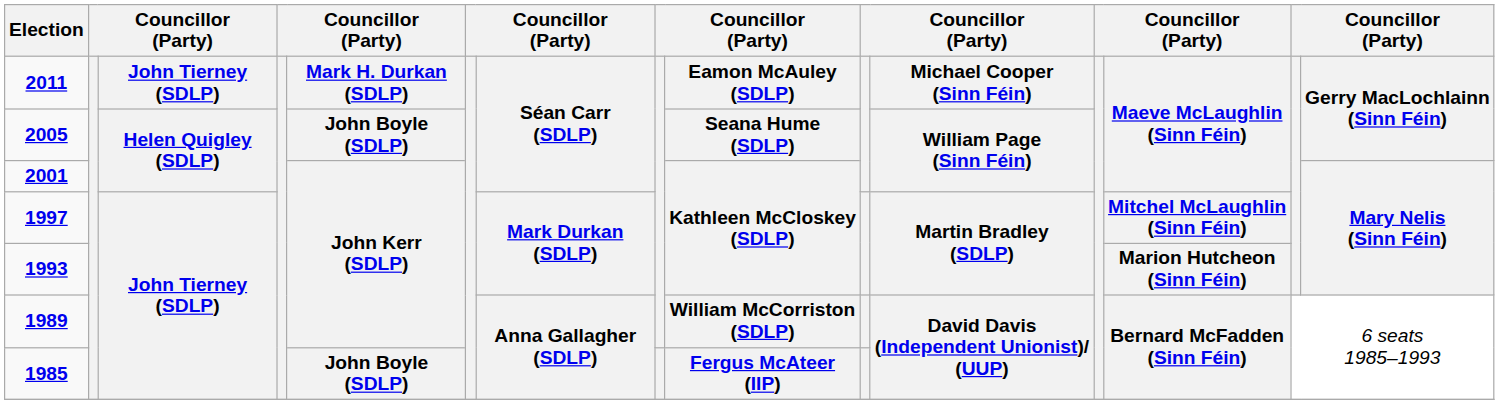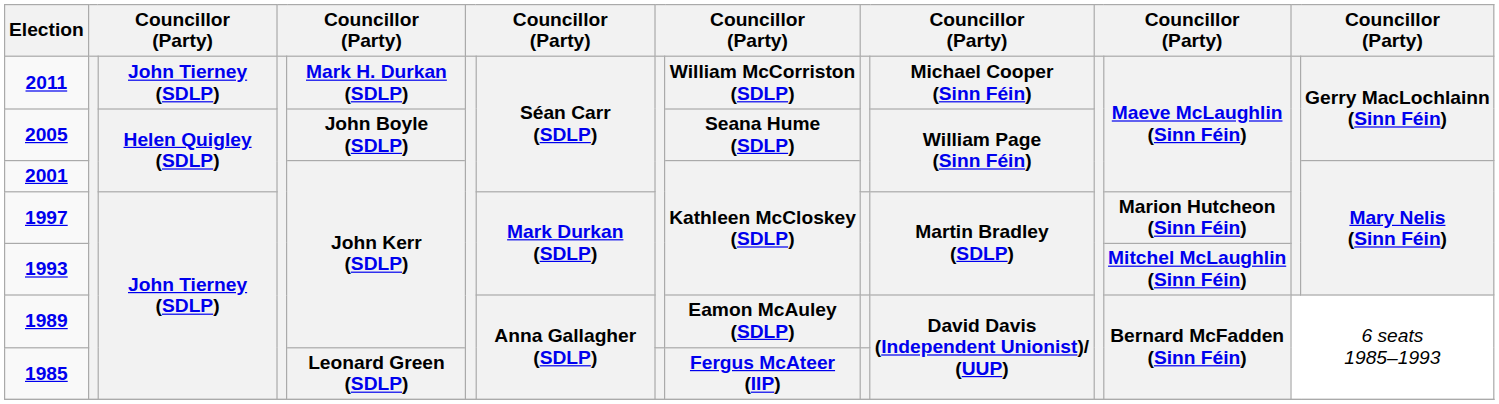(763, 82) Eamon McAuley (SDLP) -> (763, 82) William McCorriston (SDLP)
(1197, 217) Mitchel McLaughlin (Sinn Féin) -> (1197, 217) Marion Hutcheon (Sinn Féin)
(1197, 269) Marion Hutcheon (Sinn Féin) -> (1197, 269) Mitchel McLaughlin (Sinn Féin)
(763, 321) William McCorriston (SDLP) -> (763, 321) Eamon McAuley (SDLP)
(376, 373) John Boyle (SDLP) -> (376, 373) Leonard Green (SDLP)
